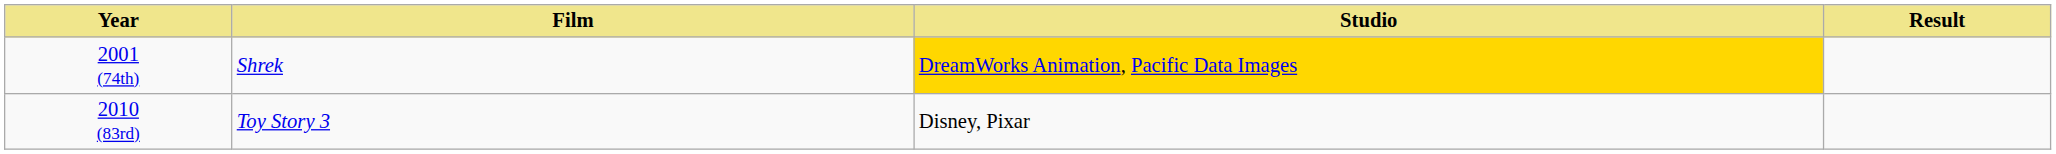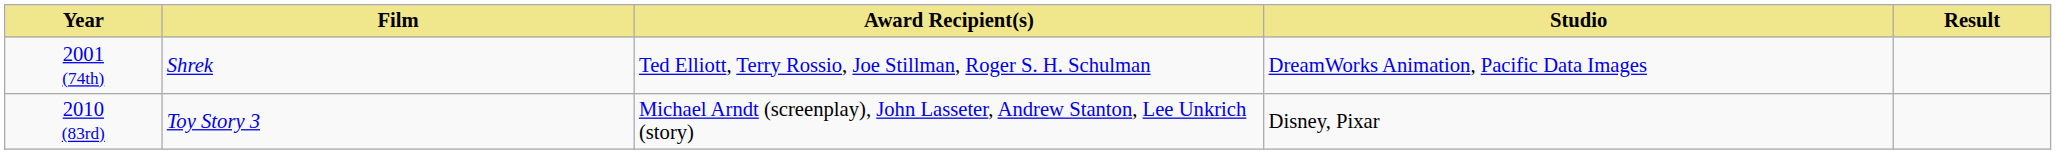+ column: (949, 20)
(1108, 65) gold background -> (1458, 65) no background
